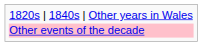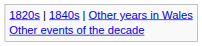(77, 30) pink background -> (77, 30) no background
